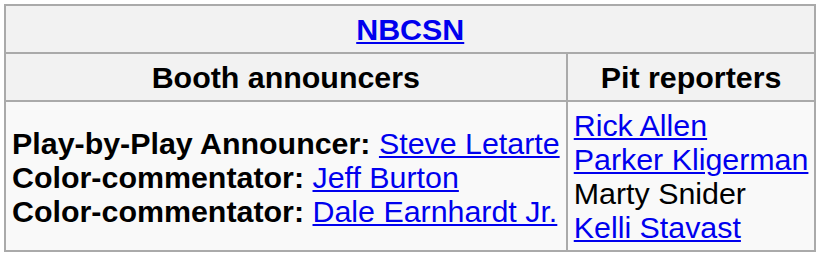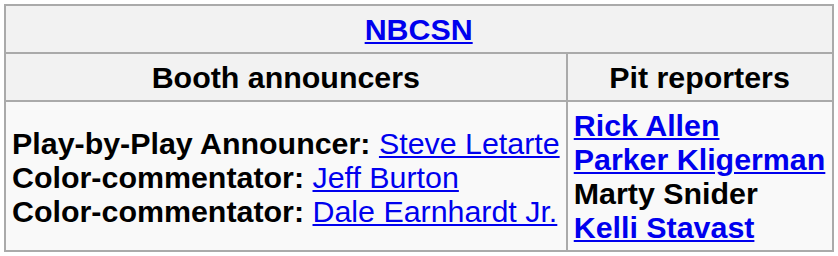(691, 176) normal -> (700, 176) bold
